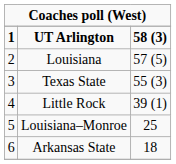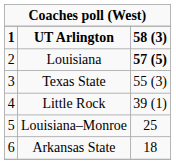(150, 59) normal -> (150, 59) bold
